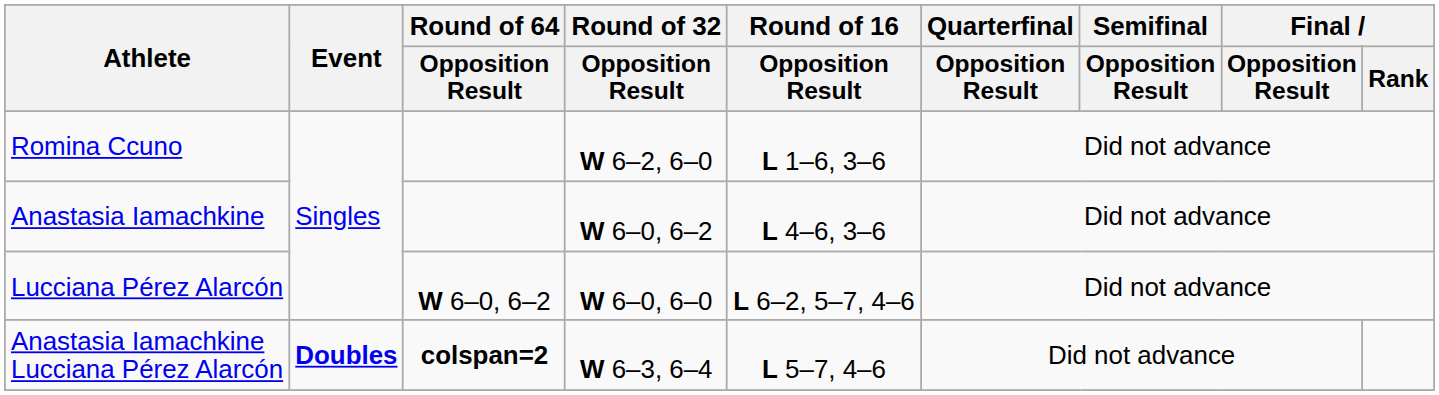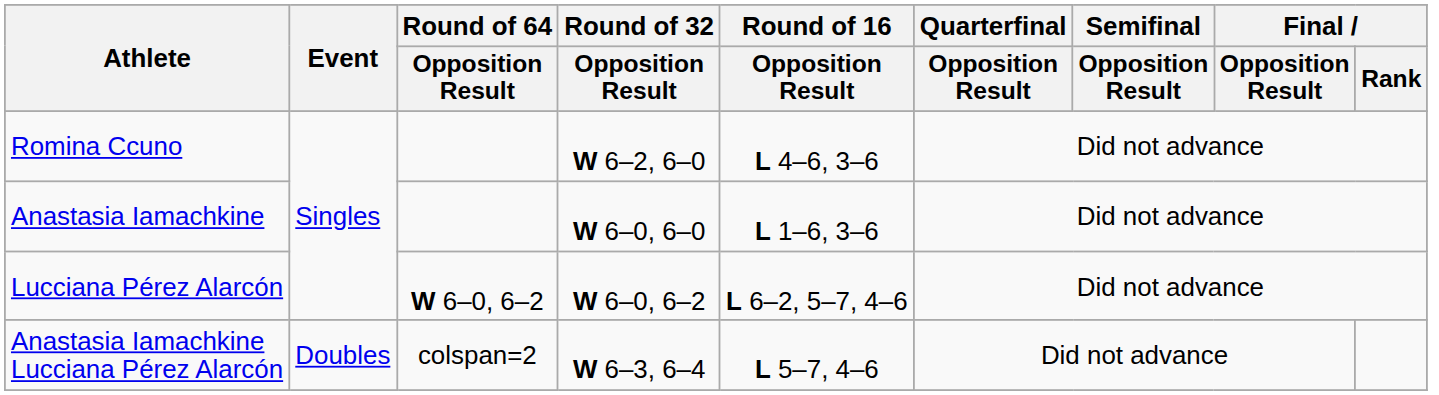(824, 161) L 1–6, 3–6 -> (817, 161) L 4–6, 3–6
(646, 231) W 6–0, 6–2 -> (639, 231) W 6–0, 6–0
(824, 231) L 4–6, 3–6 -> (817, 231) L 1–6, 3–6
(646, 301) W 6–0, 6–0 -> (639, 301) W 6–0, 6–2
(346, 356) bold -> (343, 356) normal
(484, 356) bold -> (477, 356) normal
